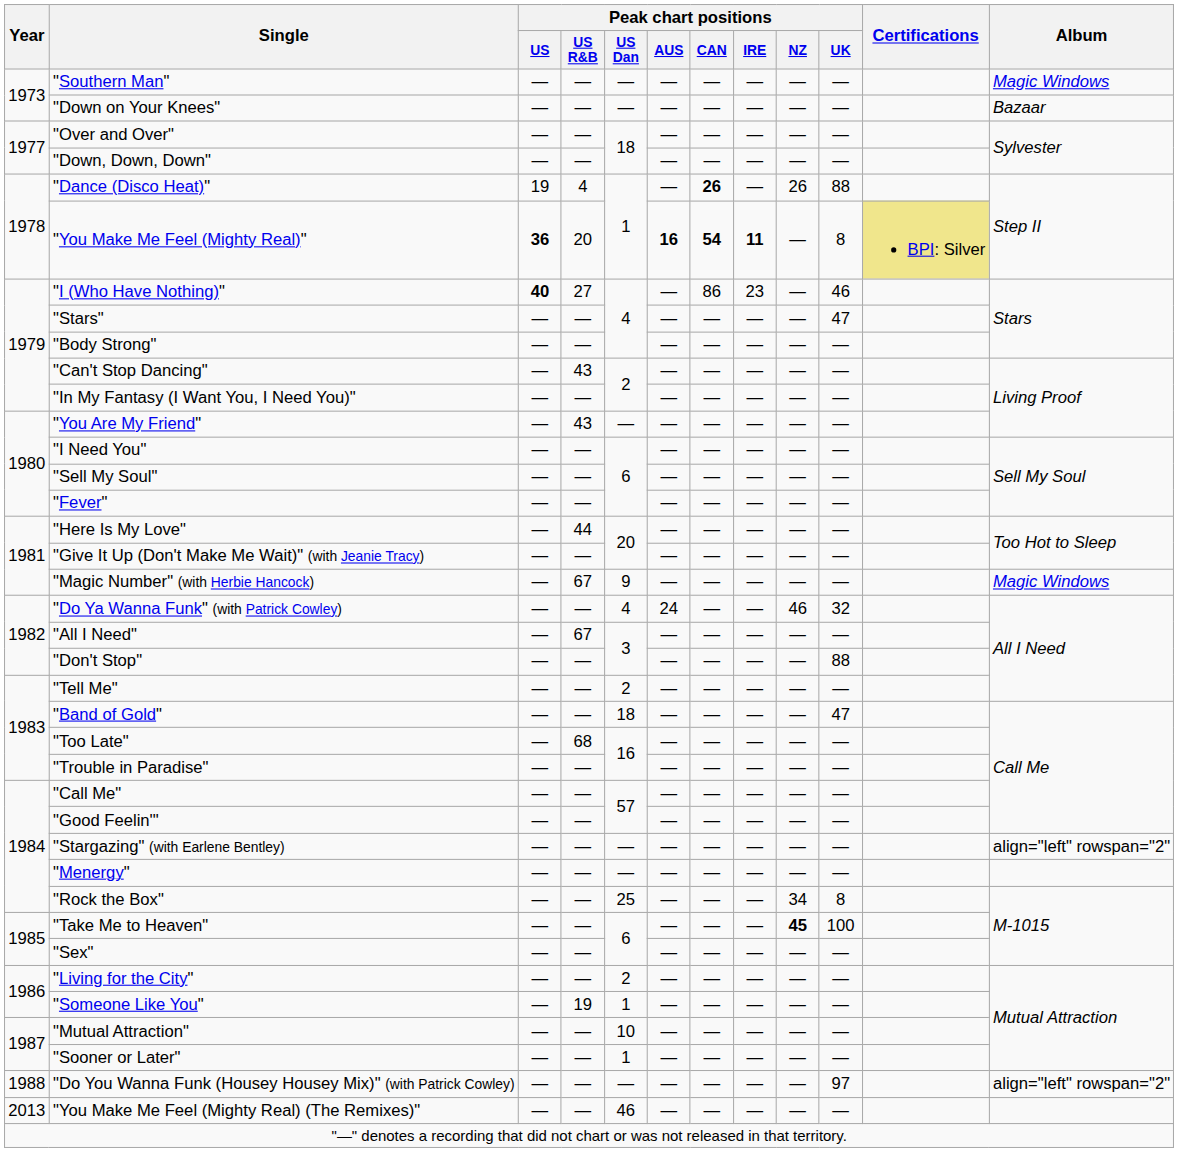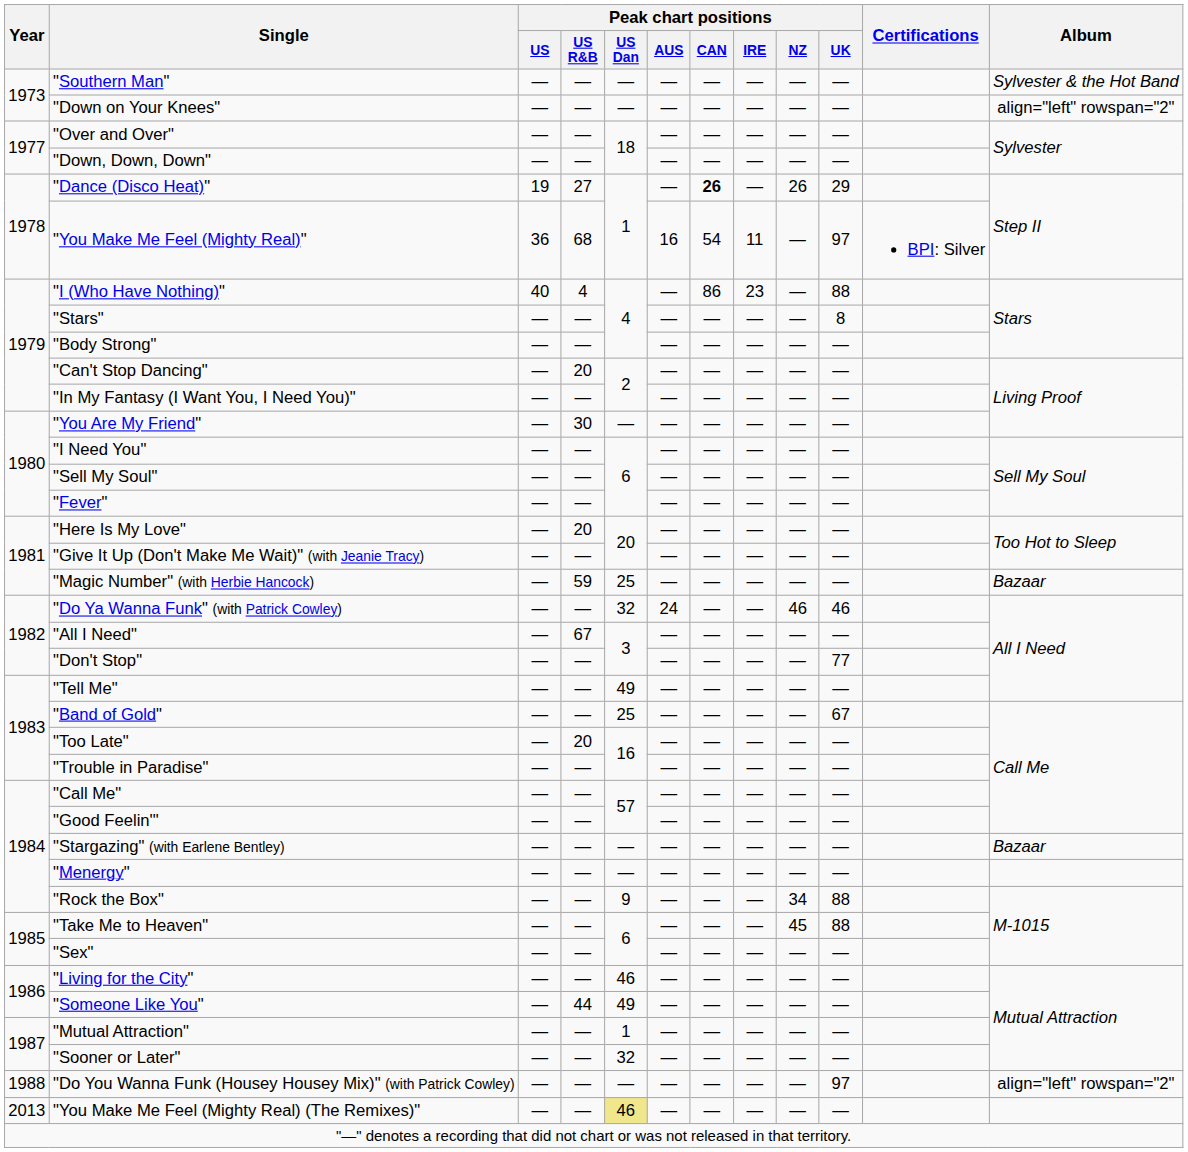(1051, 81) Magic Windows -> (1086, 81) Sylvester & the Hot Band
(1019, 108) Bazaar -> (1086, 108) align="left" rowspan="2"
(583, 187) 4 -> (583, 187) 27
(841, 187) 88 -> (841, 187) 29
(540, 239) bold -> (540, 239) normal
(583, 239) 20 -> (583, 239) 68
(669, 239) bold -> (669, 239) normal
(712, 239) bold -> (712, 239) normal
(755, 239) bold -> (755, 239) normal
(841, 239) 8 -> (841, 239) 97
(926, 249) khaki background -> (926, 249) no background
(540, 292) bold -> (540, 292) normal
(583, 292) 27 -> (583, 292) 4
(841, 292) 46 -> (841, 292) 88
(841, 318) 47 -> (841, 318) 8
(583, 371) 43 -> (583, 371) 20
(583, 424) 43 -> (583, 424) 30
(583, 529) 44 -> (583, 529) 20
(583, 582) 67 -> (583, 582) 59
(626, 582) 9 -> (626, 582) 25
(1051, 582) Magic Windows -> (1019, 582) Bazaar
(626, 608) 4 -> (626, 608) 32
(841, 608) 32 -> (841, 608) 46
(841, 661) 88 -> (841, 661) 77
(626, 688) 2 -> (626, 688) 49
(626, 714) 18 -> (626, 714) 25
(841, 714) 47 -> (841, 714) 67
(583, 740) 68 -> (583, 740) 20
(1082, 846) align="left" rowspan="2" -> (1019, 846) Bazaar
(626, 899) 25 -> (626, 899) 9
(841, 899) 8 -> (841, 899) 88
(798, 925) bold -> (798, 925) normal
(841, 925) 100 -> (841, 925) 88
(626, 978) 2 -> (626, 978) 46
(583, 1004) 19 -> (583, 1004) 44
(626, 1004) 1 -> (626, 1004) 49
(626, 1031) 10 -> (626, 1031) 1
(626, 1057) 1 -> (626, 1057) 32
(626, 1110) no background -> (626, 1110) khaki background
